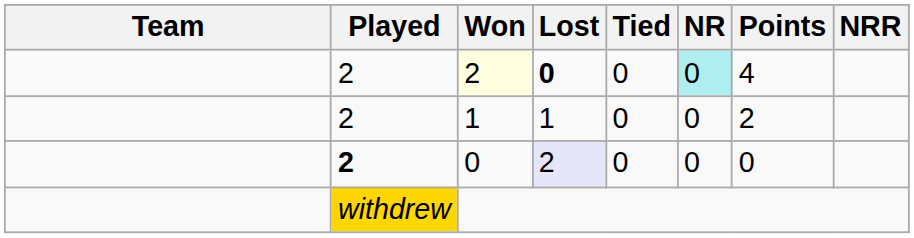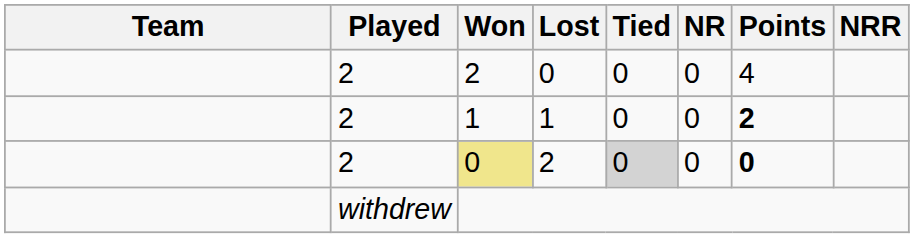(472, 72) lightyellow background -> (472, 72) no background
(547, 72) bold -> (547, 72) normal
(692, 72) paleturquoise background -> (692, 72) no background
(747, 118) normal -> (747, 118) bold
(346, 163) bold -> (346, 163) normal
(472, 163) no background -> (472, 163) khaki background
(547, 163) lavender background -> (547, 163) no background
(621, 163) no background -> (621, 163) lightgrey background
(747, 163) normal -> (747, 163) bold
(394, 208) gold background -> (394, 208) no background
